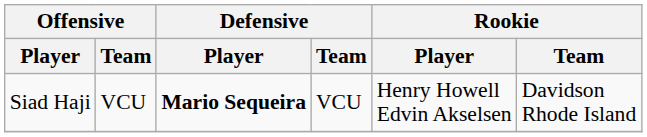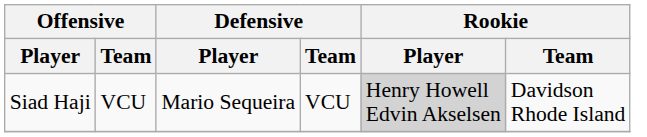(234, 102) bold -> (228, 102) normal
(444, 102) no background -> (433, 102) lightgrey background
